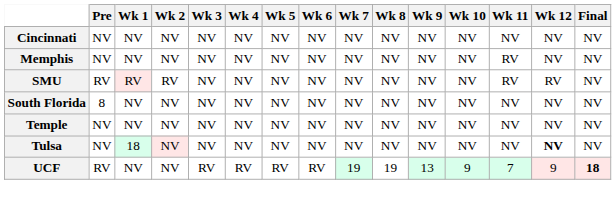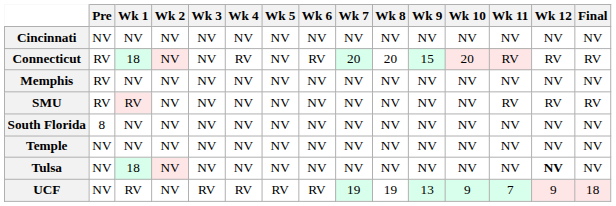+ row: (47, 59)
(102, 59) NV -> (102, 81) RV
(510, 59) RV -> (510, 81) NV
(170, 81) RV -> (170, 103) NV
(593, 81) NV -> (593, 103) RV
(102, 168) RV -> (102, 190) NV
(133, 168) NV -> (133, 190) RV
(593, 168) bold -> (593, 190) normal
